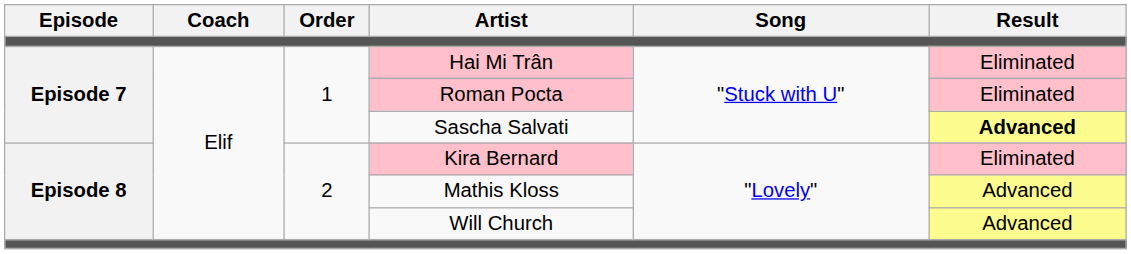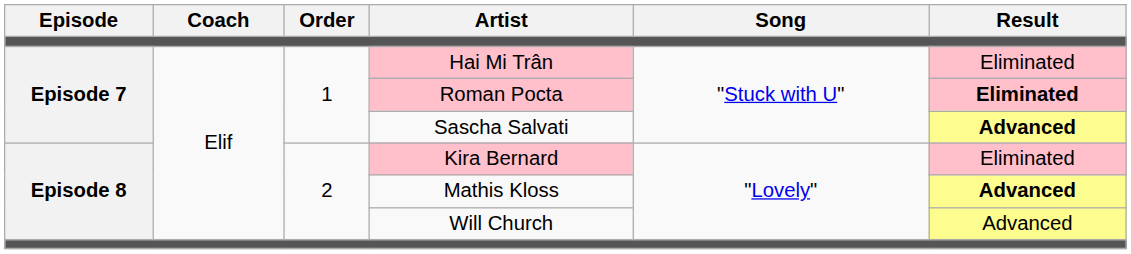(1027, 94) normal -> (1027, 94) bold
(1027, 191) normal -> (1027, 191) bold
